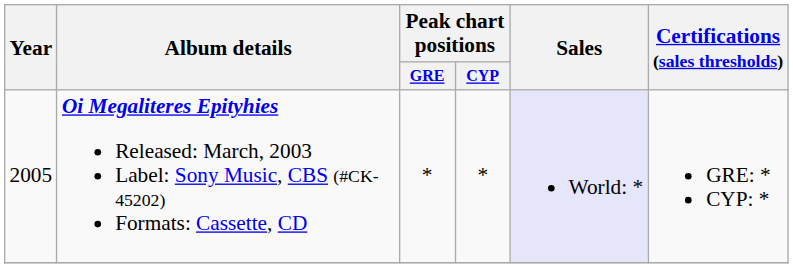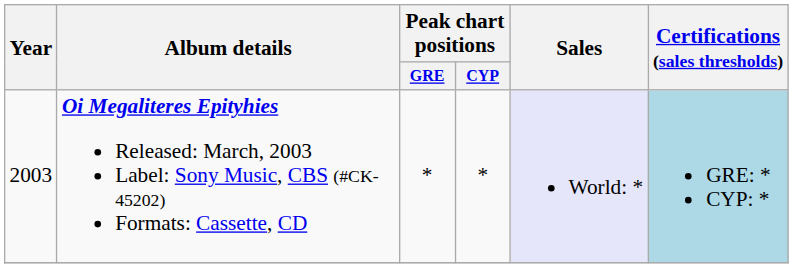(31, 175) 2005 -> (31, 175) 2003
(718, 188) no background -> (718, 188) lightblue background
